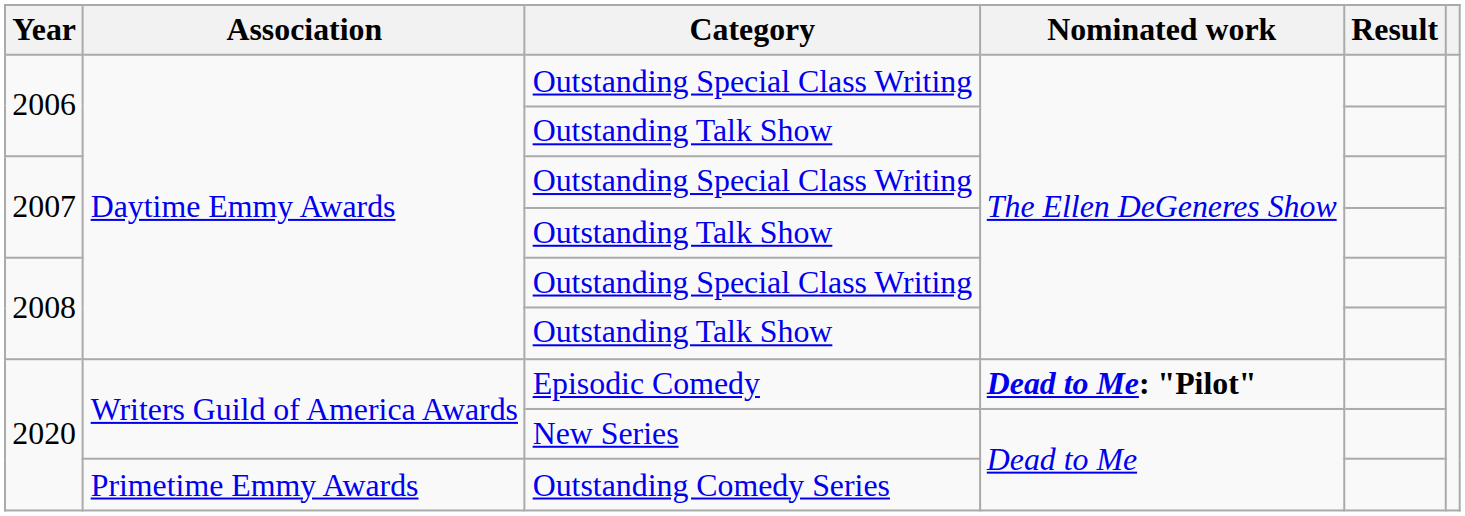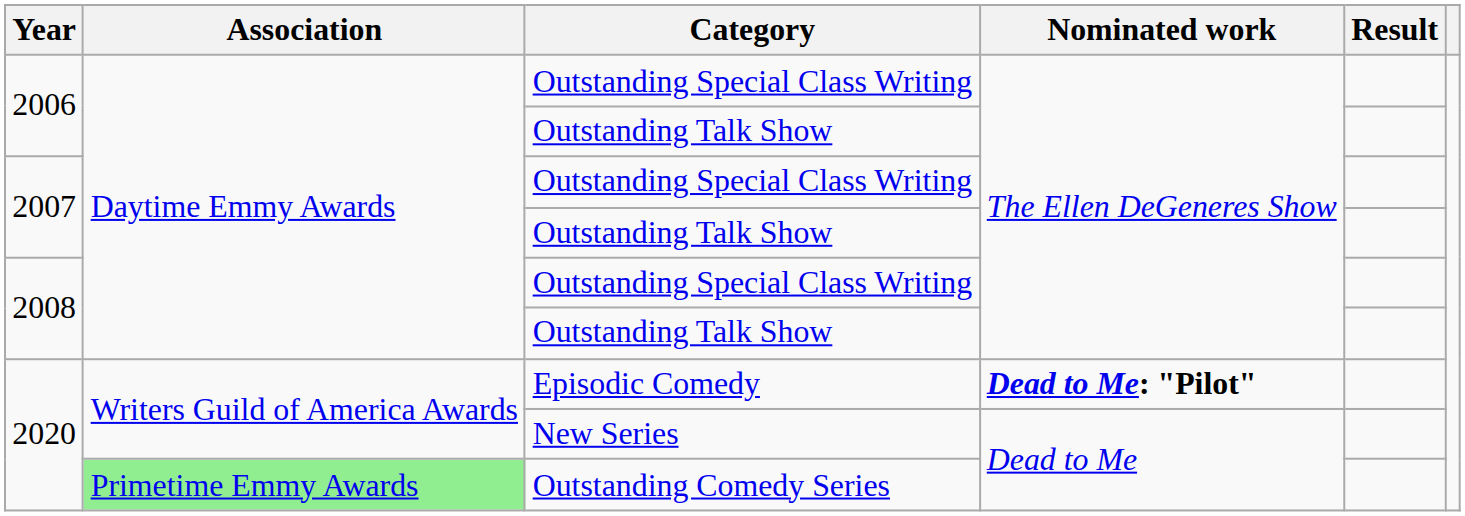(255, 484) no background -> (255, 484) lightgreen background
